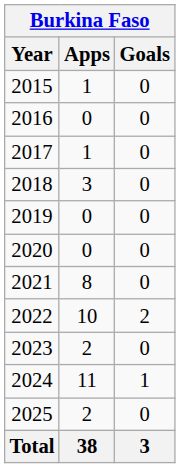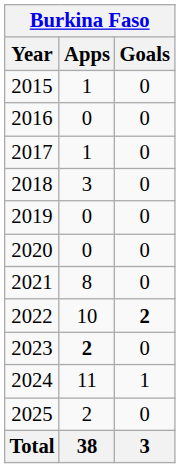(145, 315) normal -> (145, 315) bold
(87, 348) normal -> (87, 348) bold
